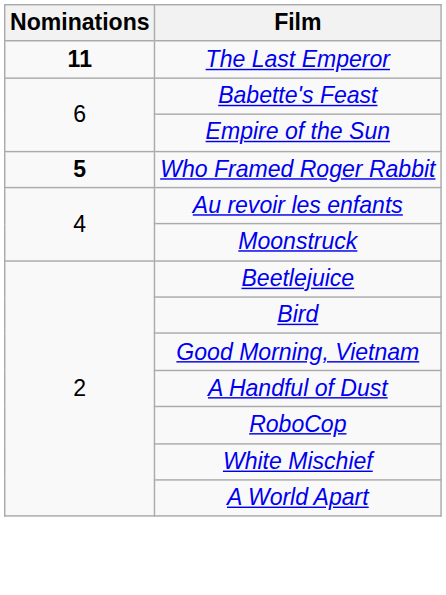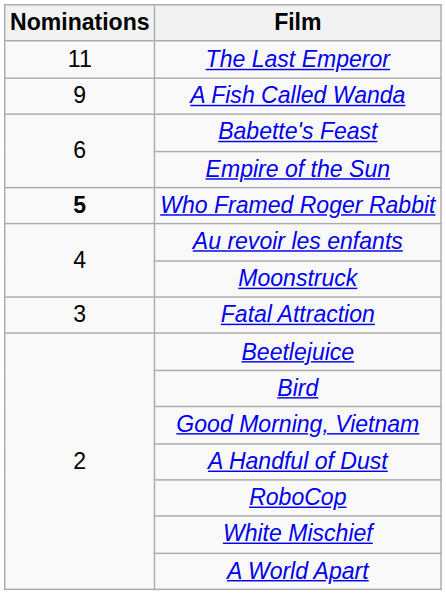(80, 59) bold -> (80, 59) normal
+ row: (298, 95)
+ row: (298, 315)
